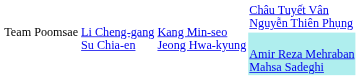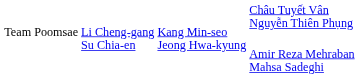(302, 60) paleturquoise background -> (302, 60) no background
